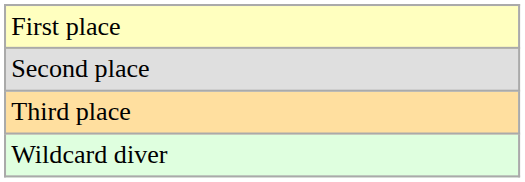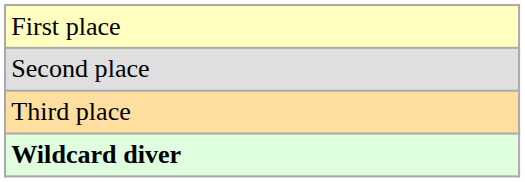(89, 154) normal -> (96, 154) bold
